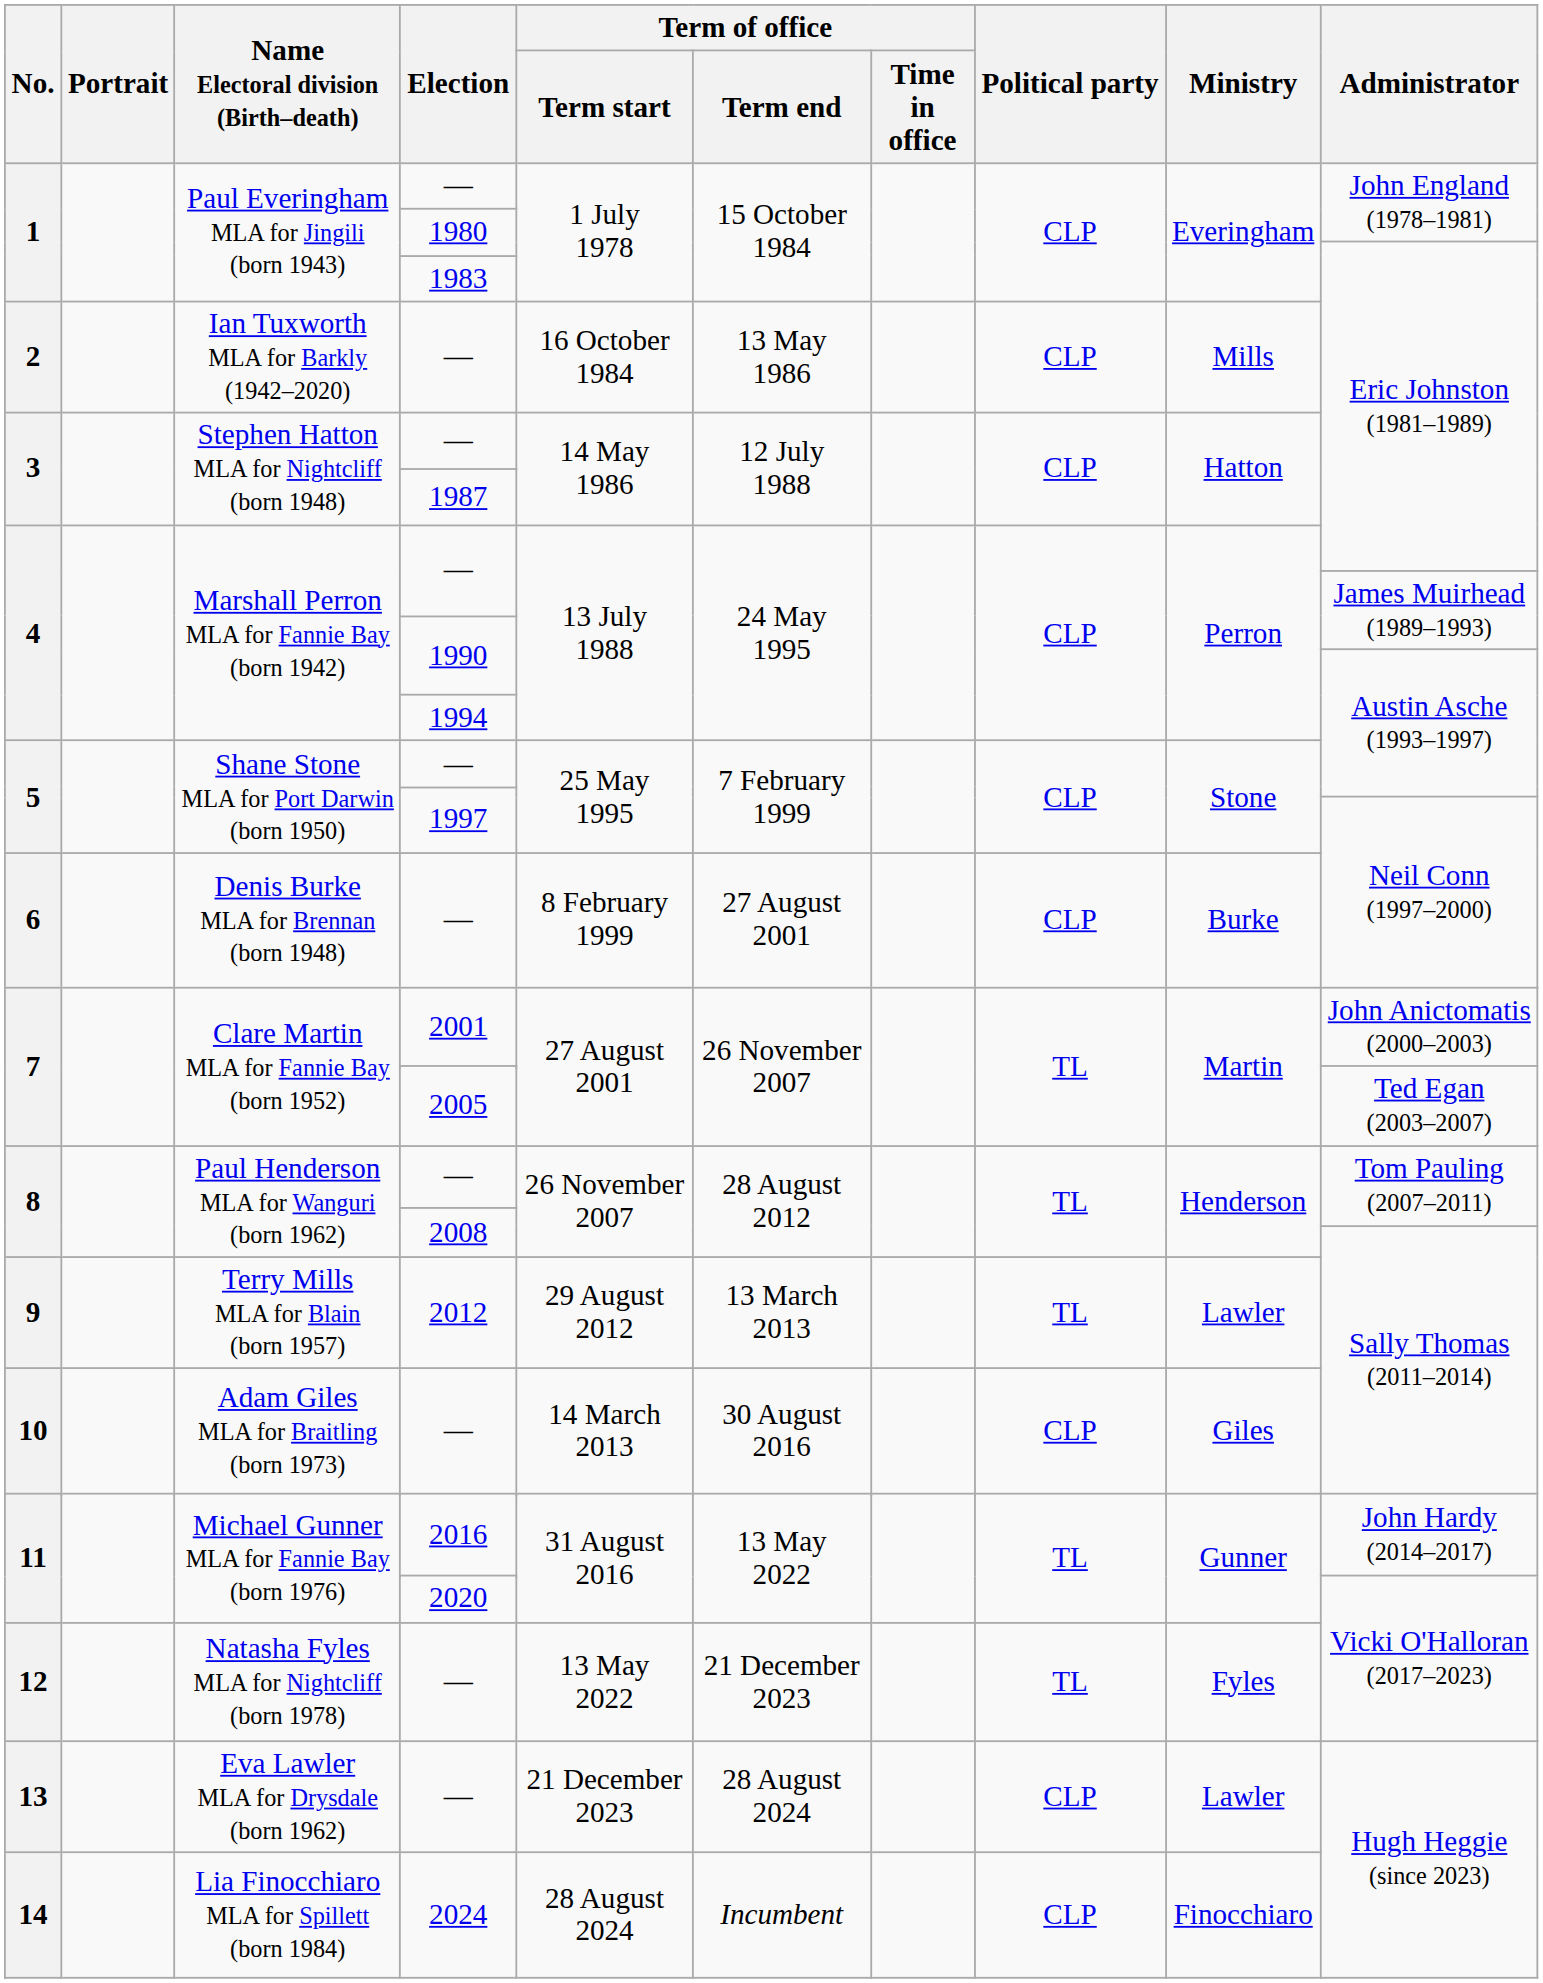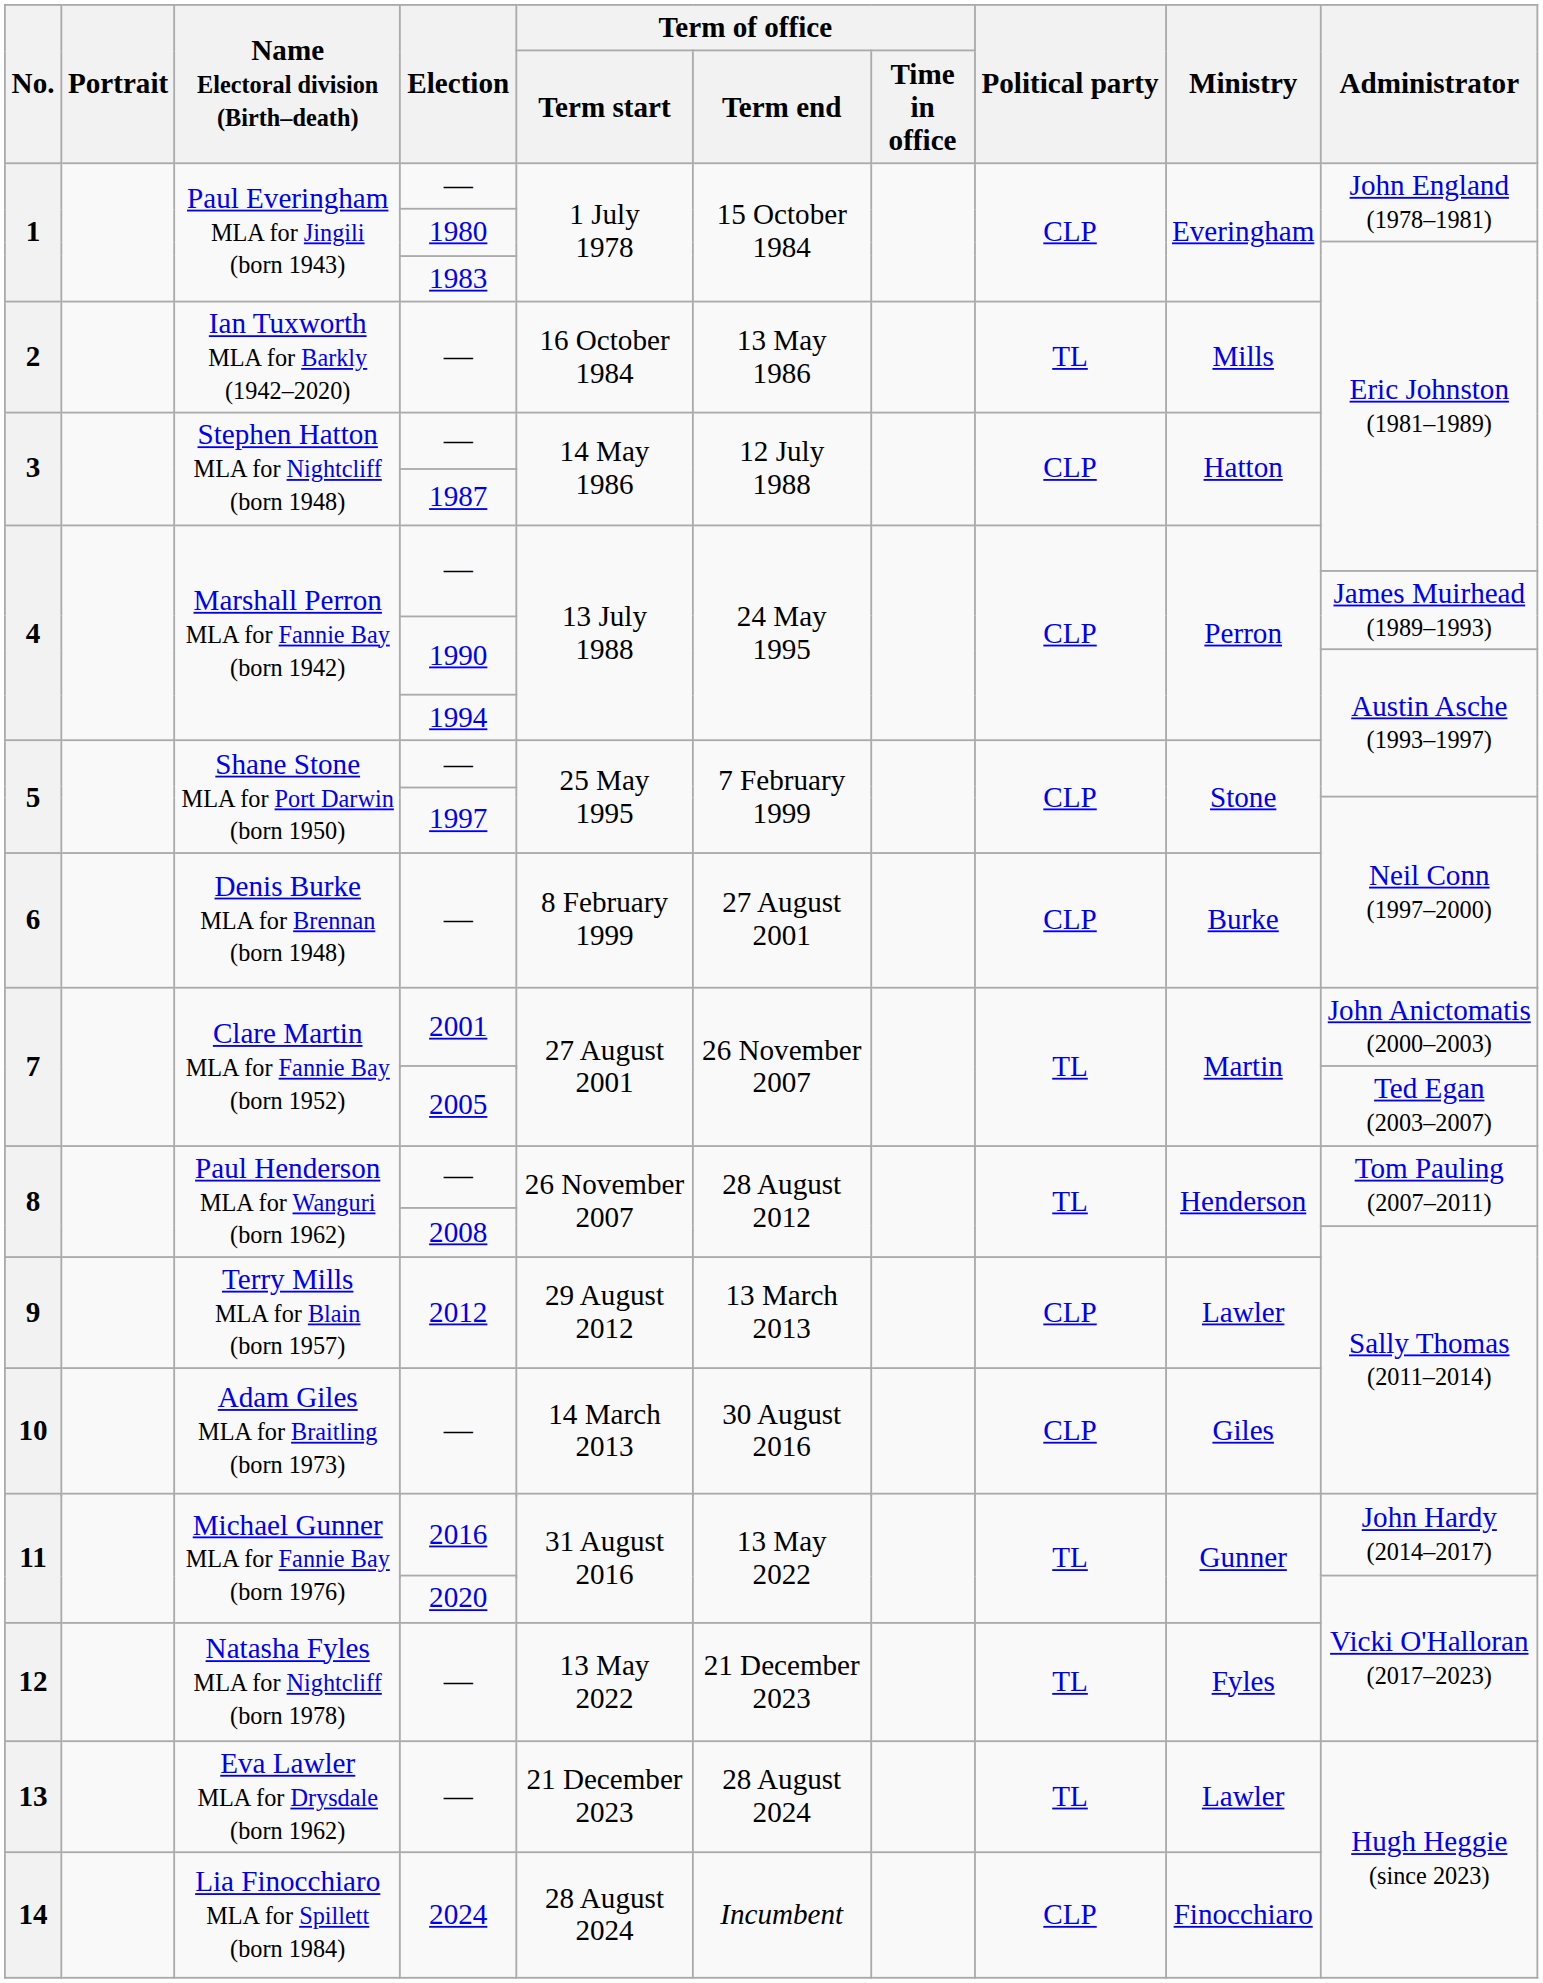(1070, 356) CLP -> (1070, 356) TL
(1070, 1312) TL -> (1070, 1312) CLP
(1070, 1795) CLP -> (1070, 1795) TL
